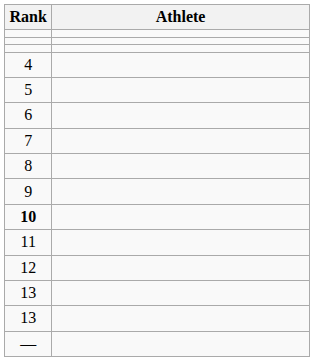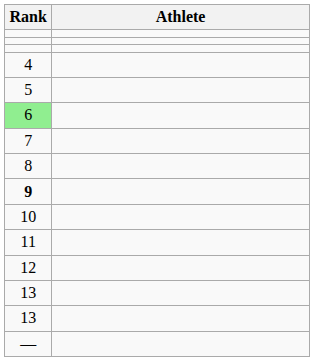(28, 115) no background -> (28, 115) lightgreen background
(28, 191) normal -> (28, 191) bold
(28, 216) bold -> (28, 216) normal
